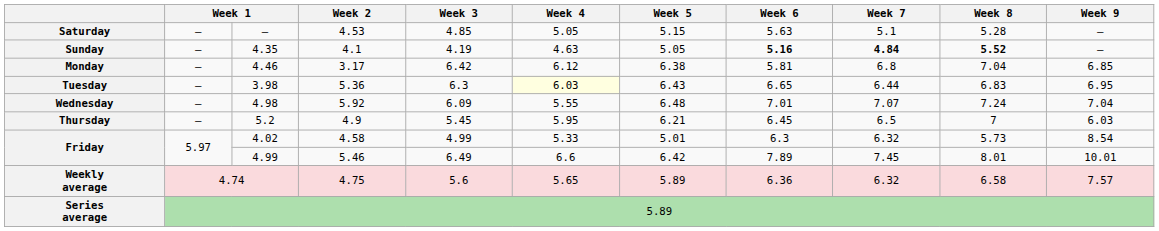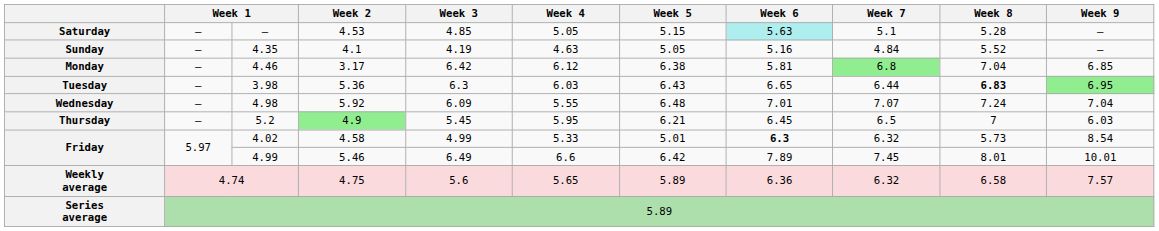(780, 31) no background -> (780, 31) paleturquoise background
(780, 49) bold -> (780, 49) normal
(886, 49) bold -> (886, 49) normal
(993, 49) bold -> (993, 49) normal
(886, 67) no background -> (886, 67) lightgreen background
(566, 85) lightyellow background -> (566, 85) no background
(993, 85) normal -> (993, 85) bold
(1100, 85) no background -> (1100, 85) lightgreen background
(352, 120) no background -> (352, 120) lightgreen background
(780, 138) normal -> (780, 138) bold
